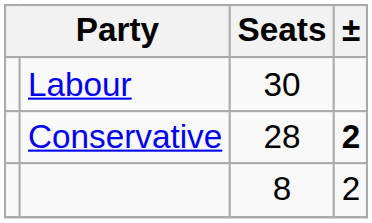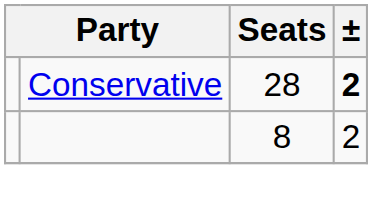- row: (80, 83)
